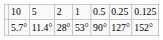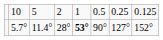(82, 27) normal -> (82, 27) bold
